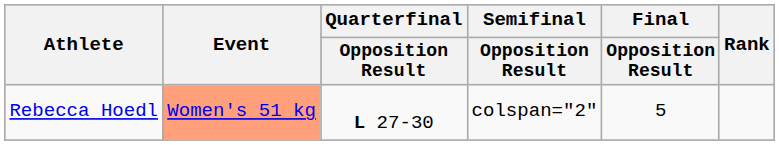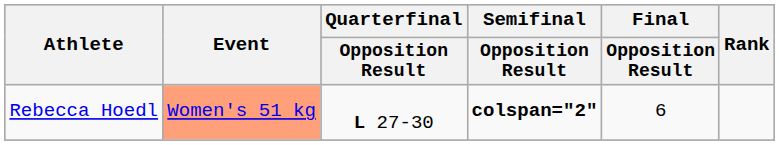(534, 112) normal -> (534, 112) bold
(661, 112) 5 -> (661, 112) 6
